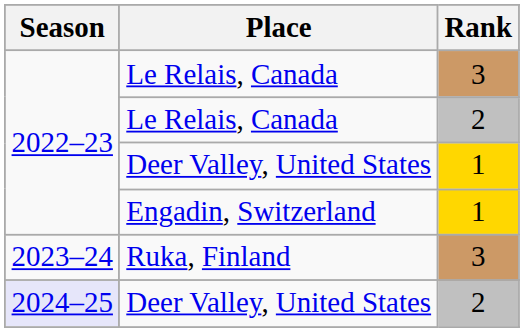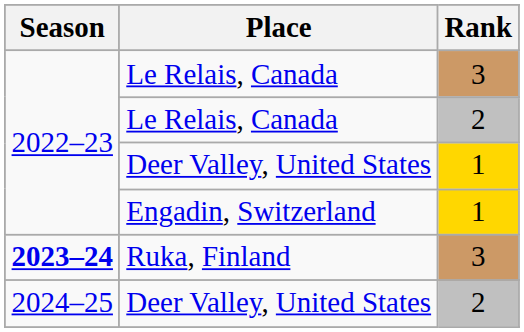(62, 257) normal -> (62, 257) bold
(62, 303) lavender background -> (62, 303) no background
